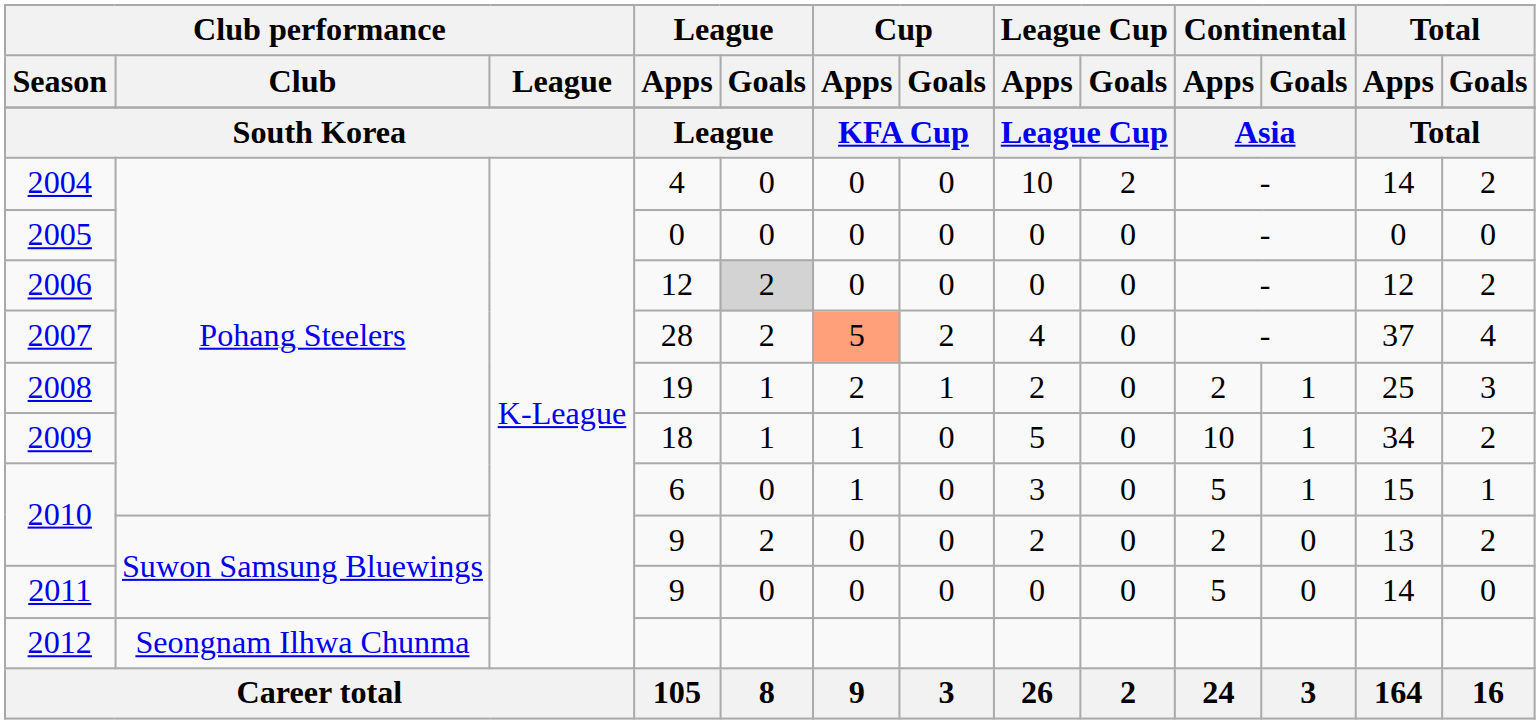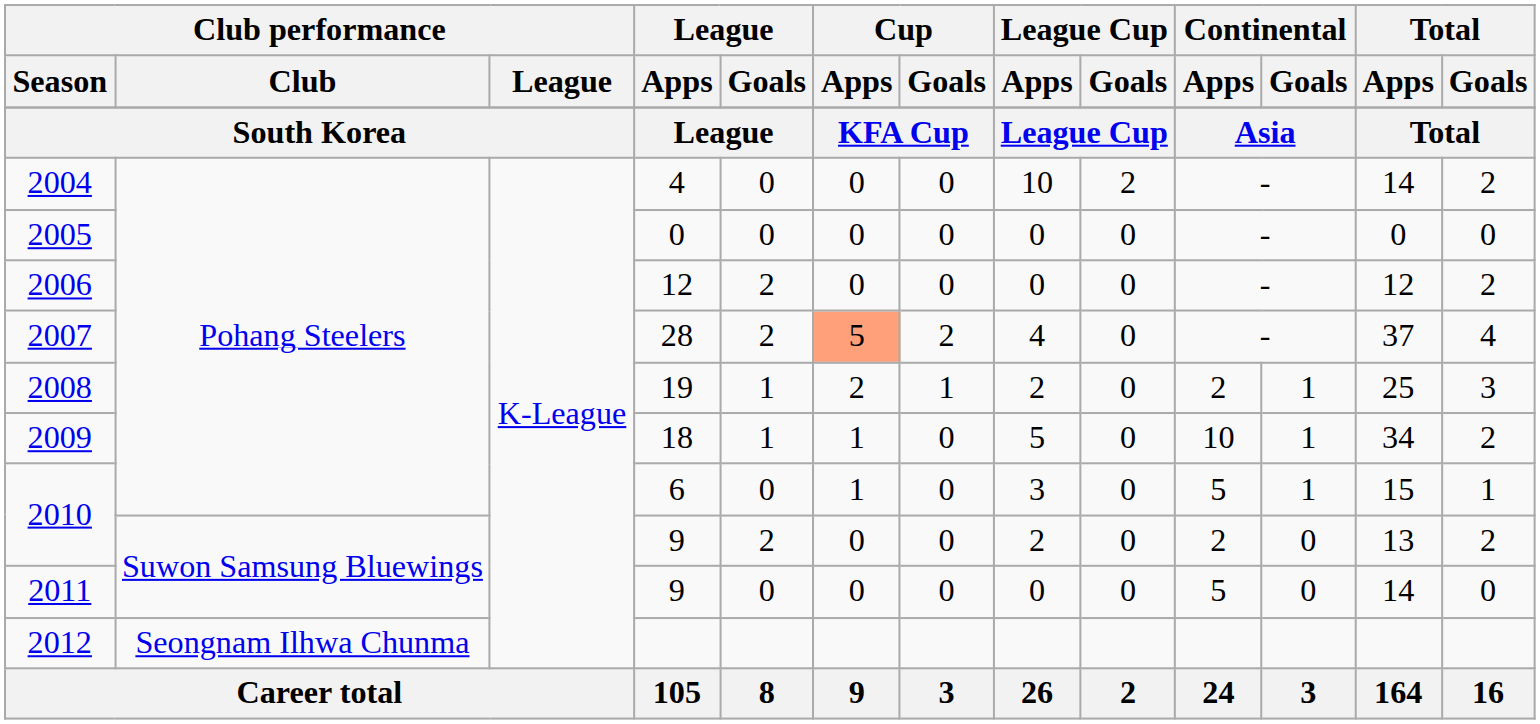(767, 285) lightgrey background -> (767, 285) no background
